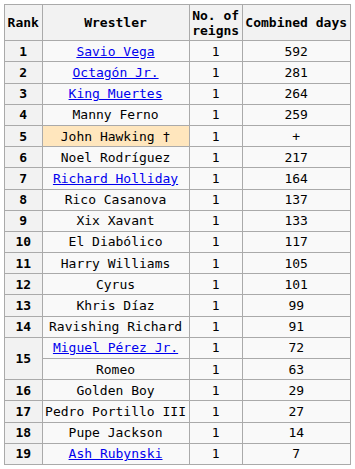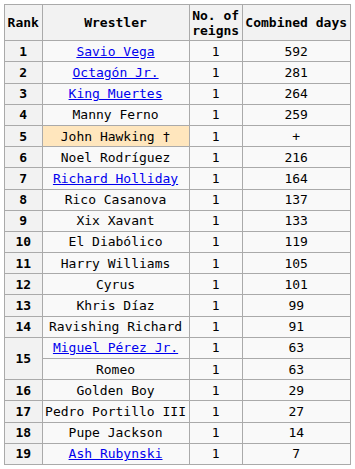(296, 157) 217 -> (296, 157) 216
(296, 242) 117 -> (296, 242) 119
(296, 348) 72 -> (296, 348) 63
